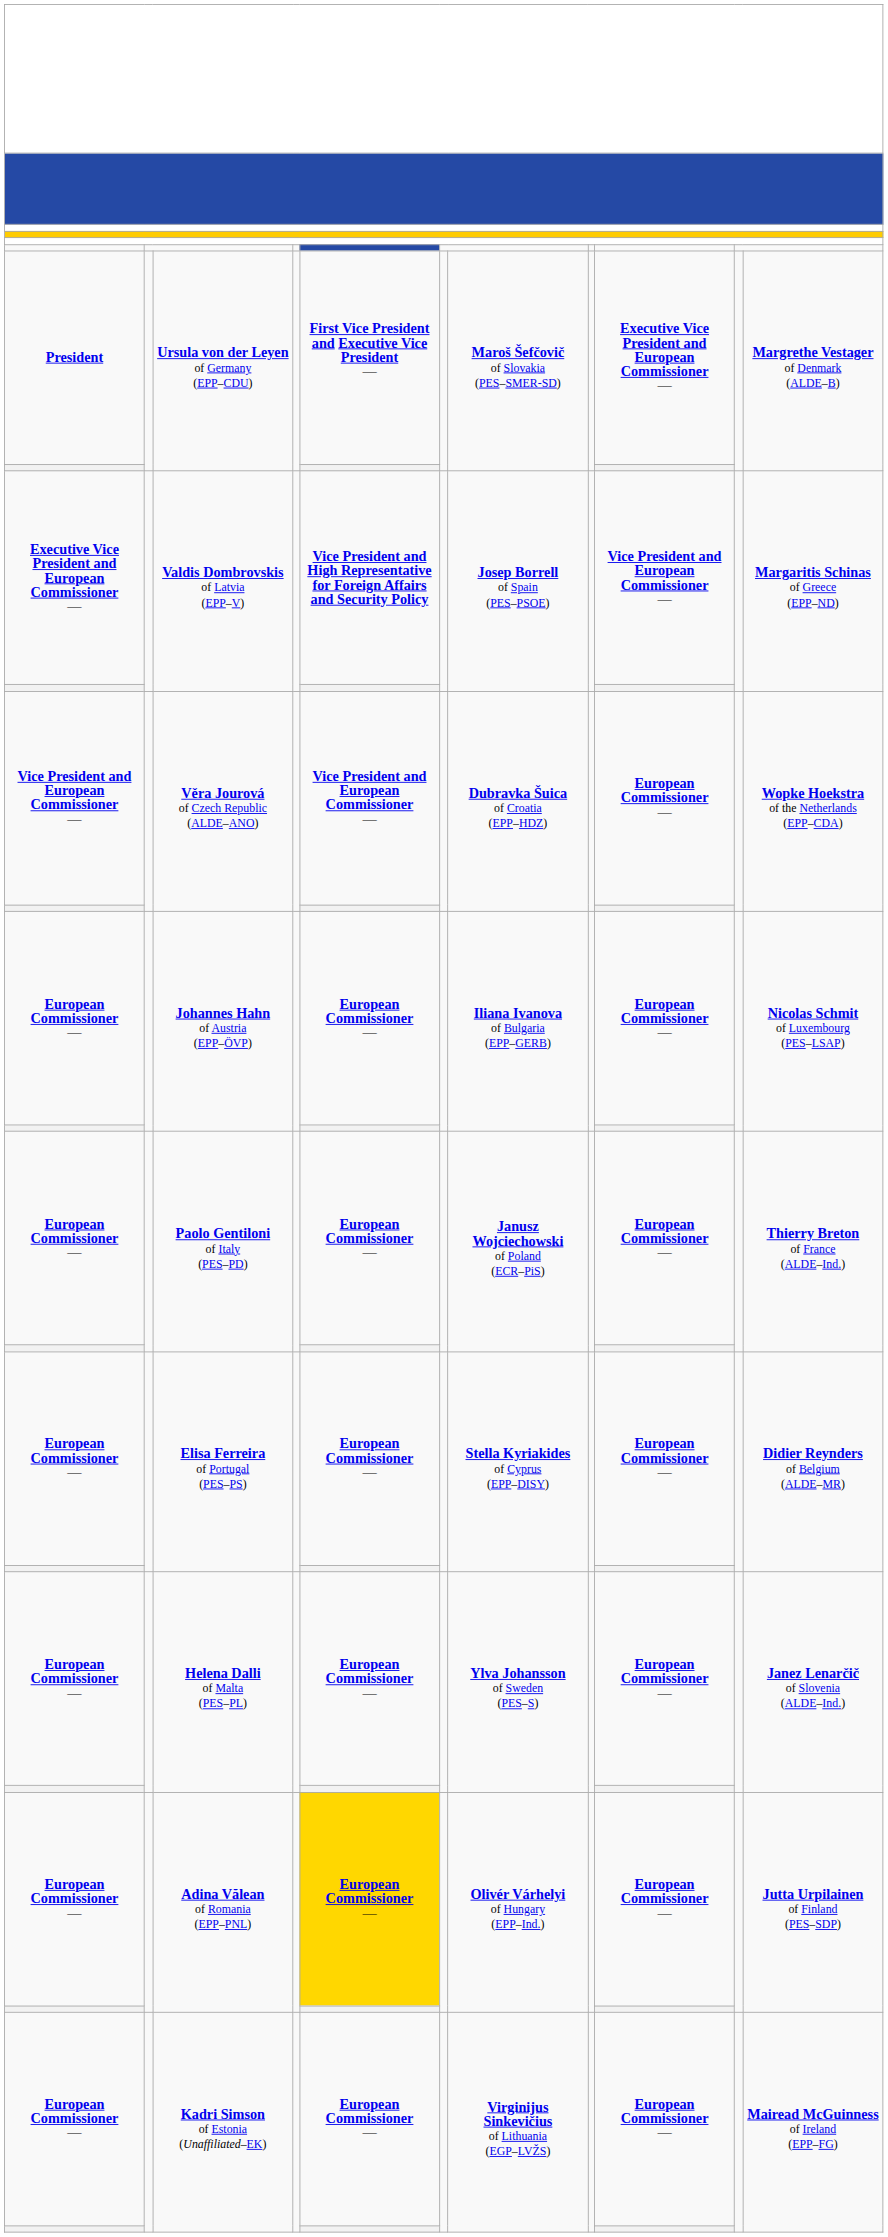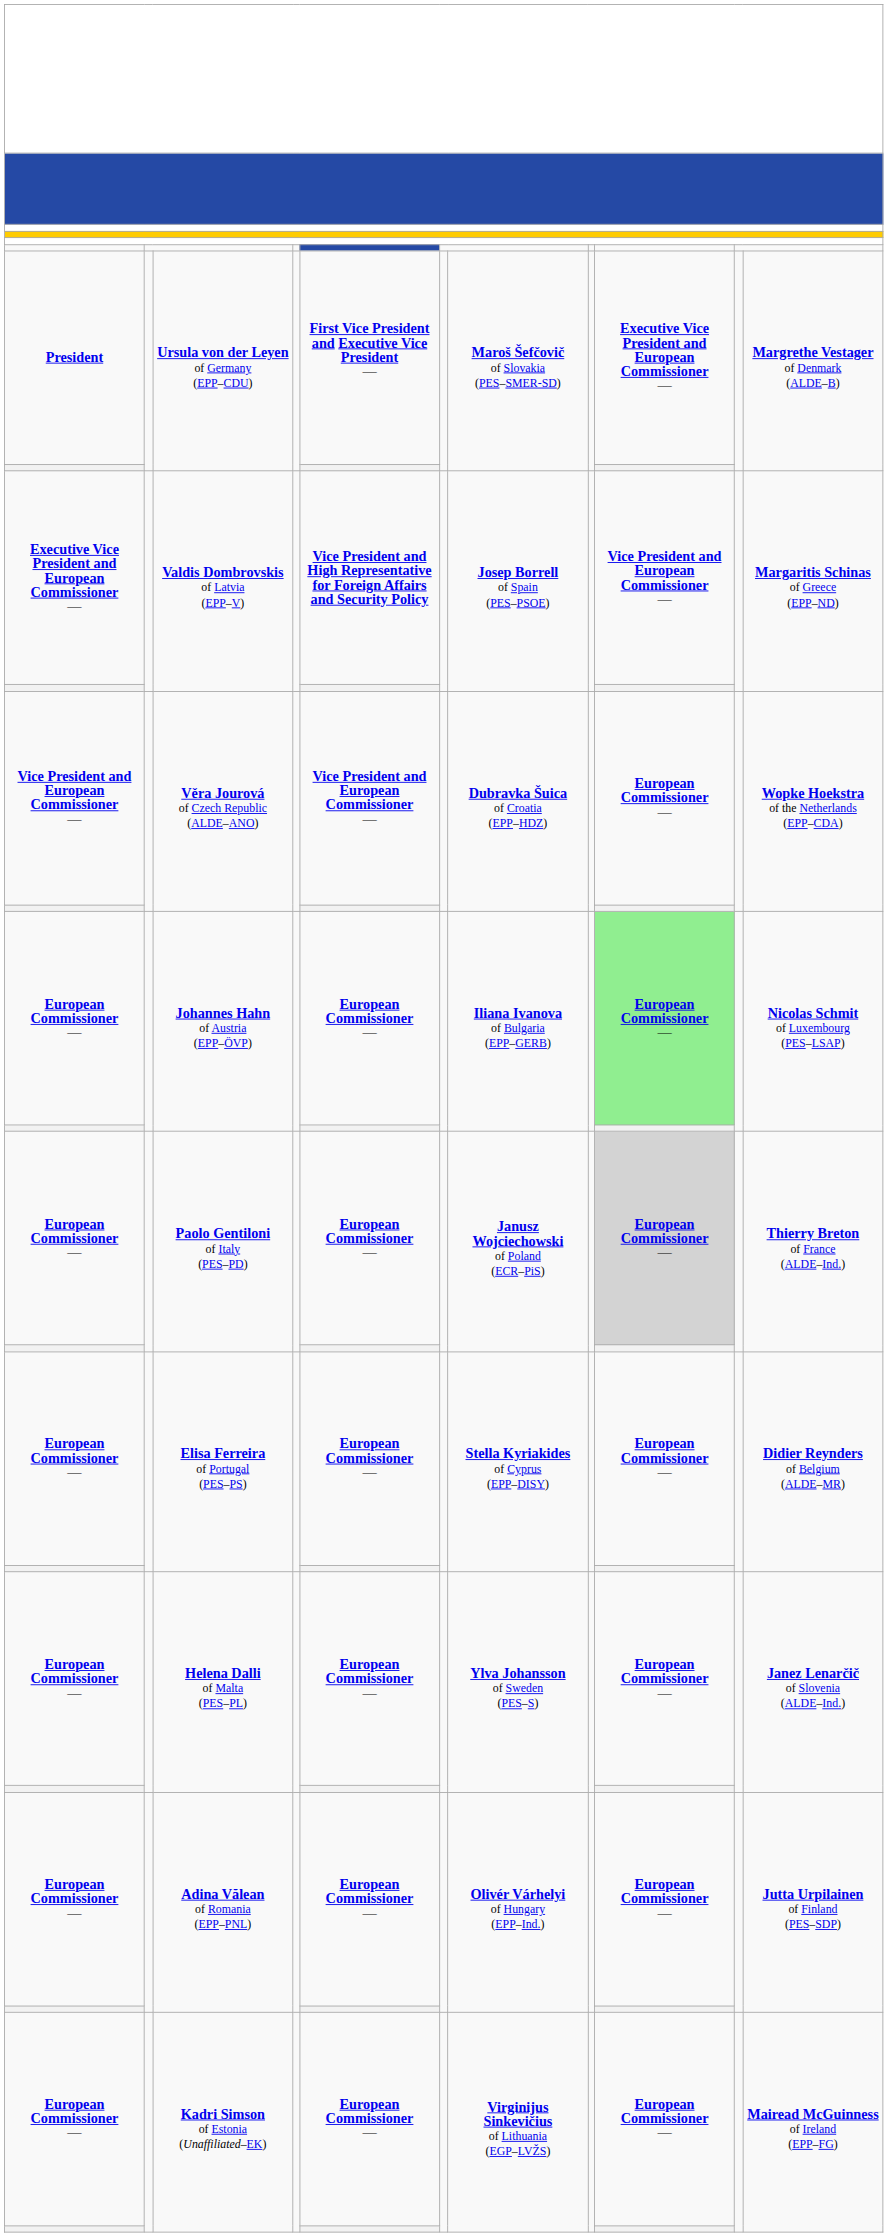(665, 1018) no background -> (665, 1018) lightgreen background
(665, 1238) no background -> (665, 1238) lightgrey background
(370, 1898) gold background -> (370, 1898) no background
